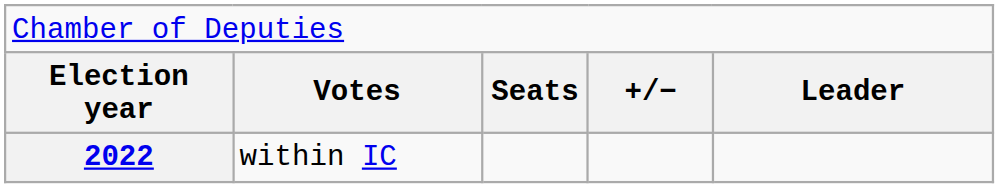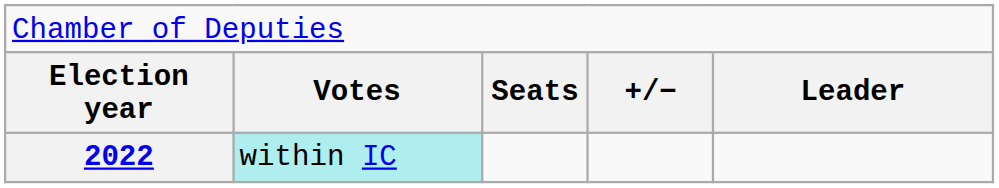(318, 157) no background -> (318, 157) paleturquoise background
